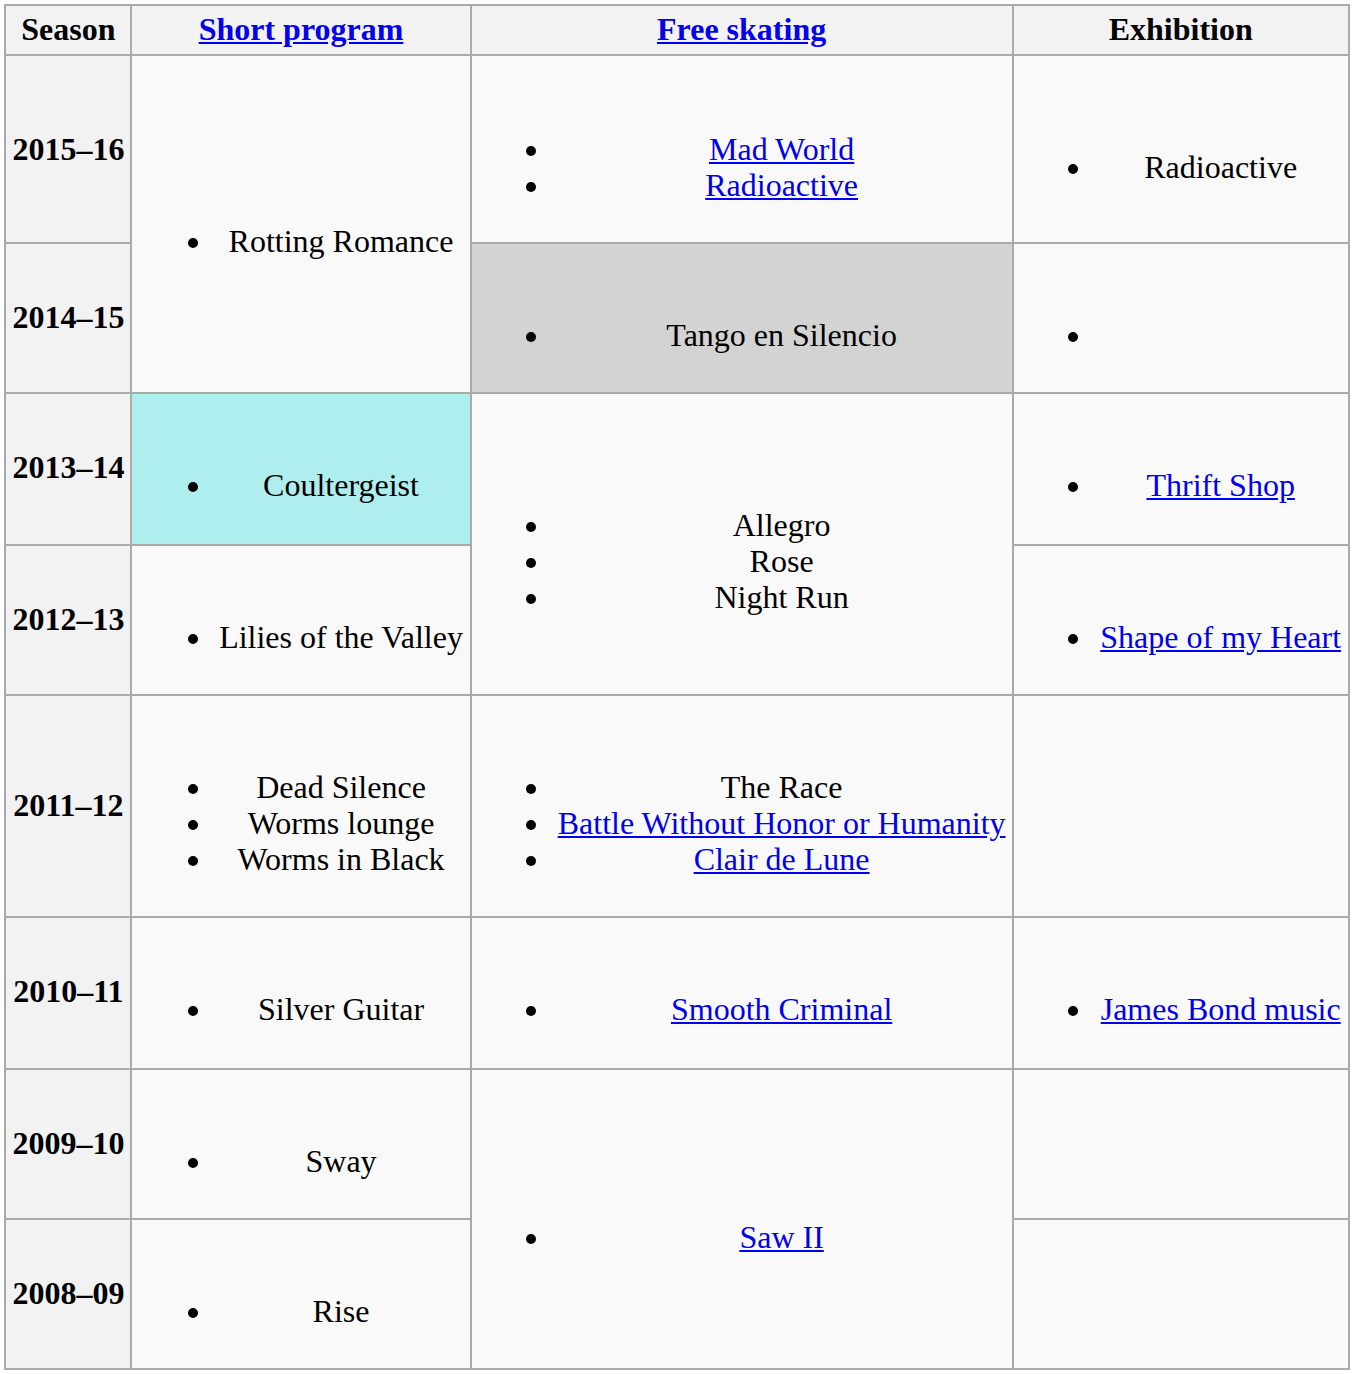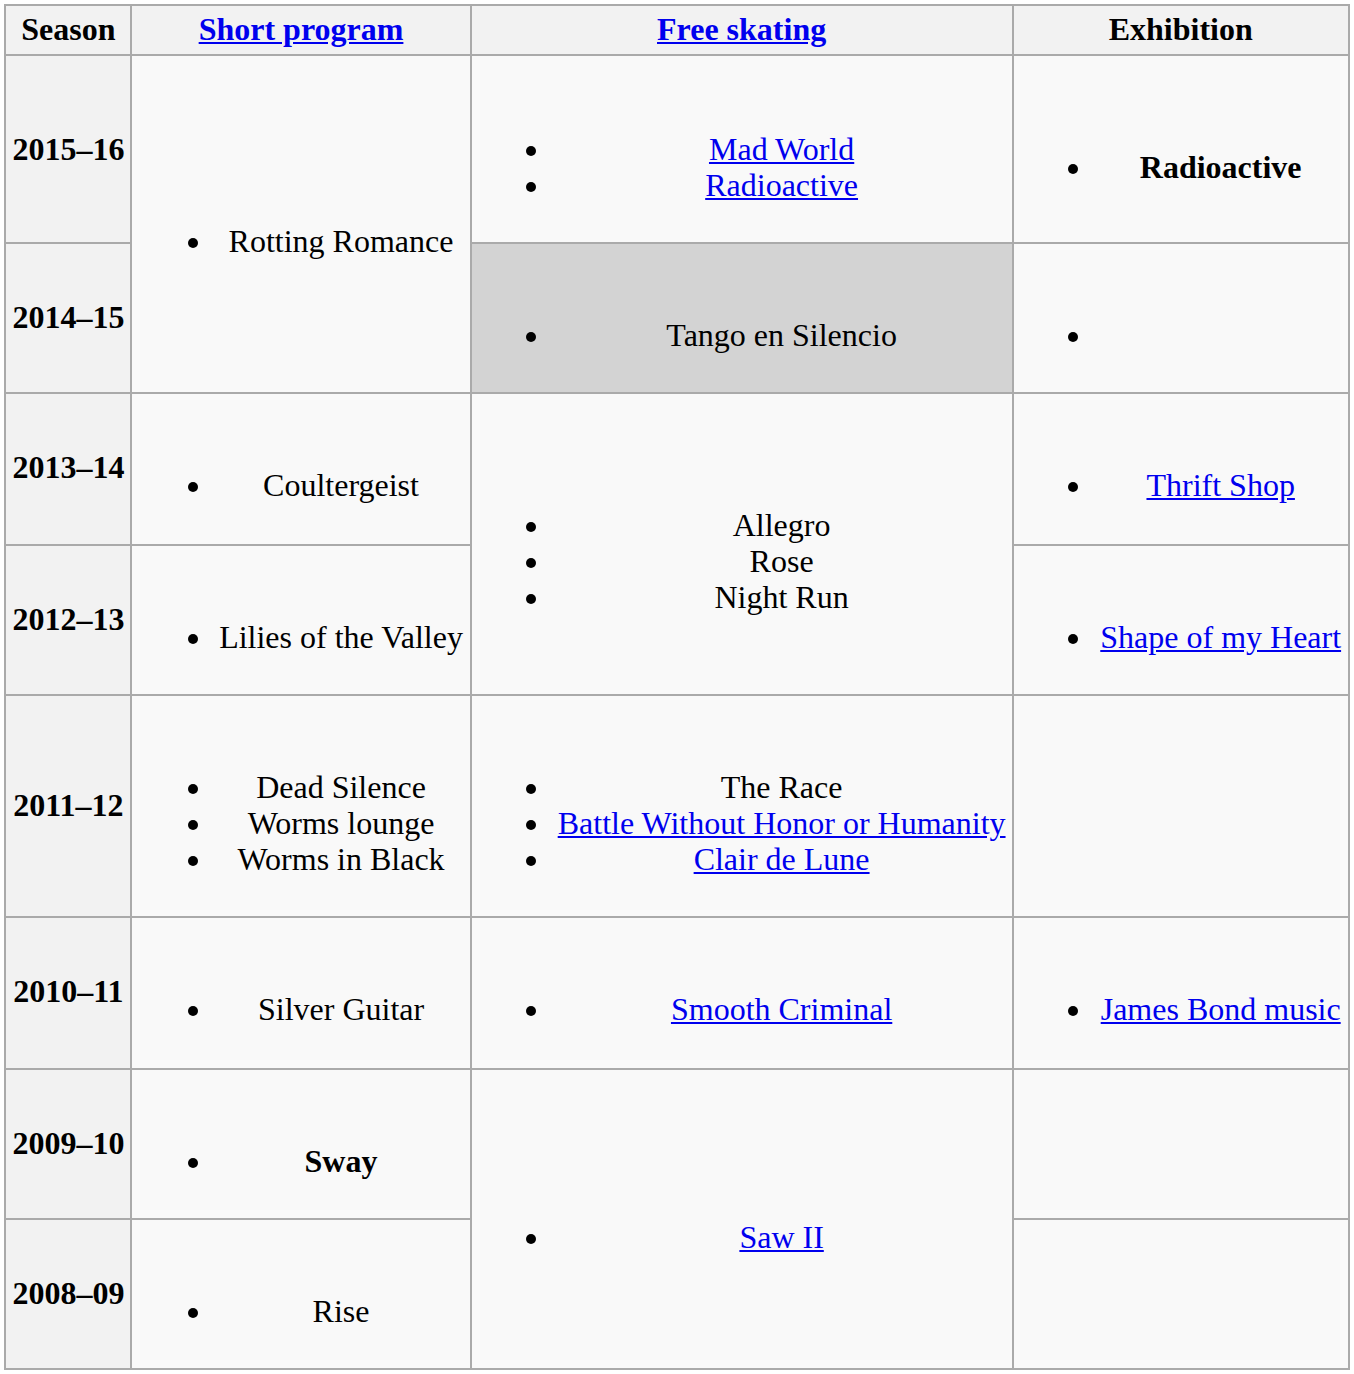(1181, 167) normal -> (1181, 167) bold
(301, 487) paleturquoise background -> (301, 487) no background
(301, 1162) normal -> (301, 1162) bold
